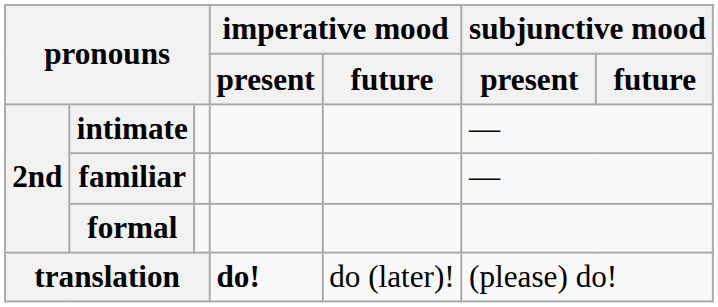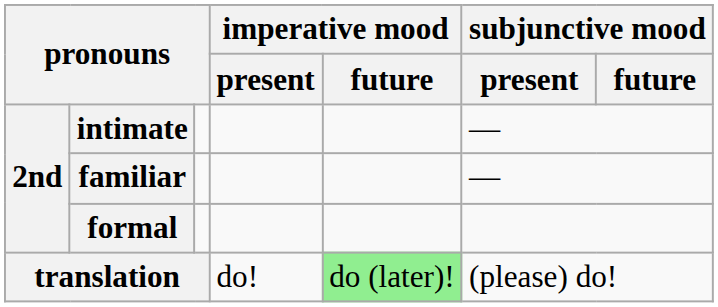(238, 276) bold -> (237, 276) normal
(392, 276) no background -> (392, 276) lightgreen background
